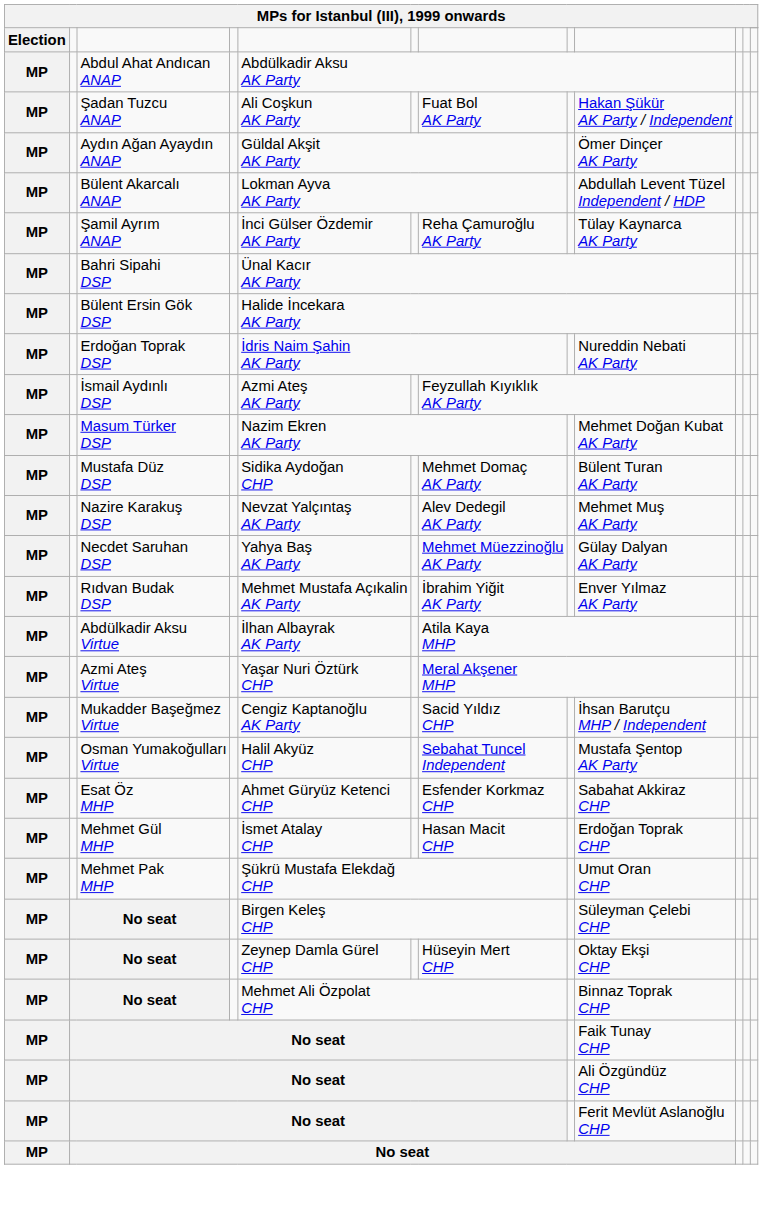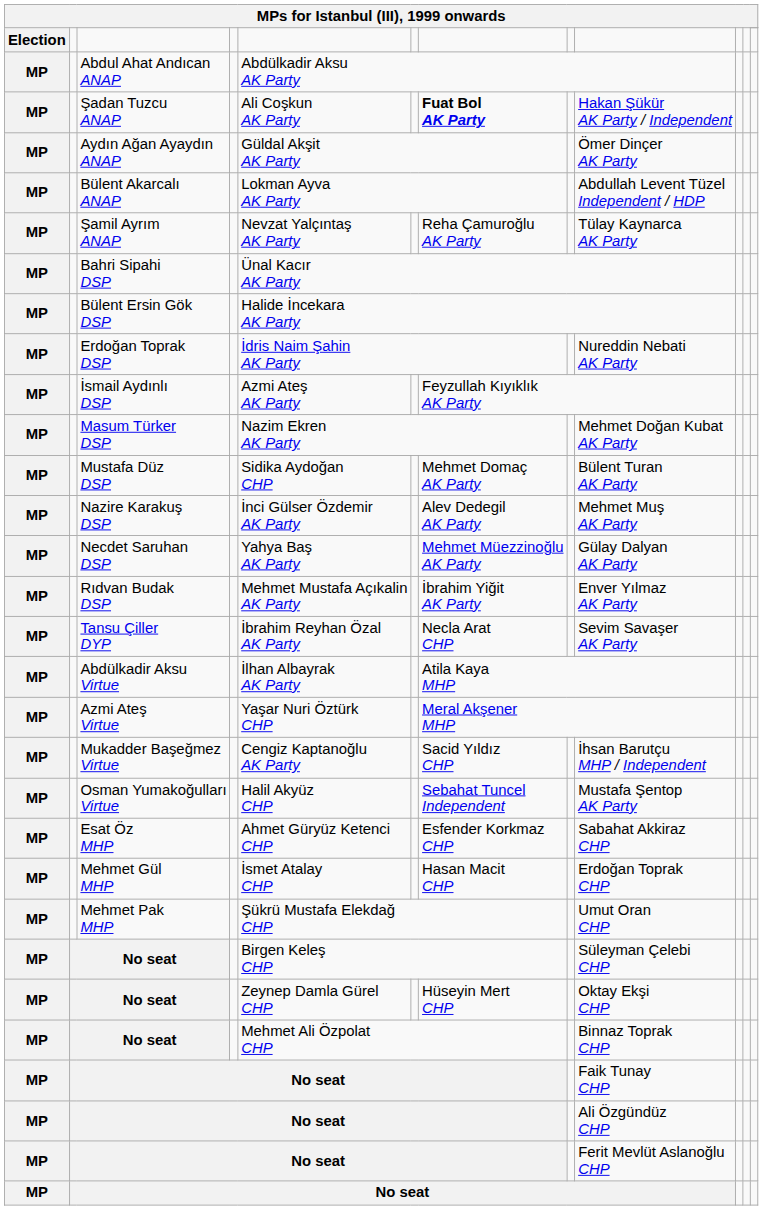(451, 112) normal -> (454, 112) bold
(307, 233) İnci Gülser Özdemir AK Party -> (296, 233) Nevzat Yalçıntaş AK Party
(296, 515) Nevzat Yalçıntaş AK Party -> (307, 515) İnci Gülser Özdemir AK Party
+ row: (119, 636)
